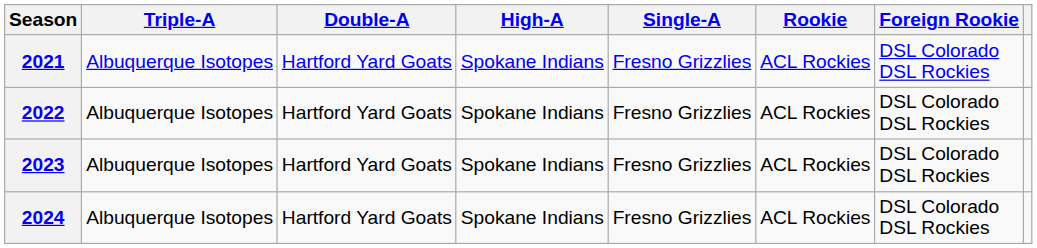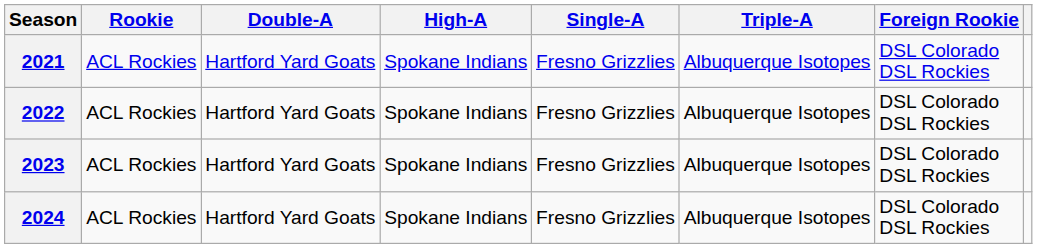columns swapped: (180, 19) <-> (815, 19)
